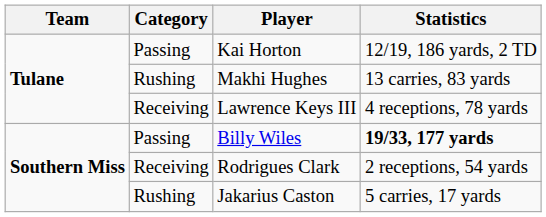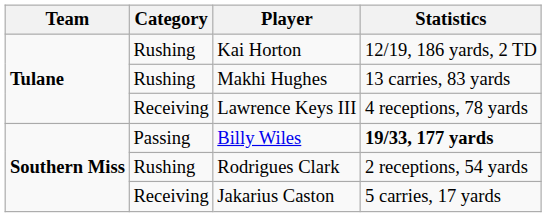(162, 49) Passing -> (164, 49) Rushing
(171, 166) Receiving -> (164, 166) Rushing
(164, 196) Rushing -> (171, 196) Receiving
